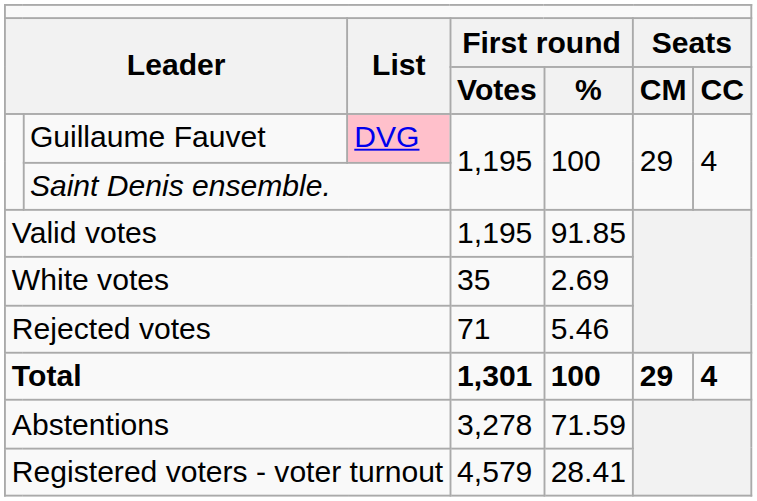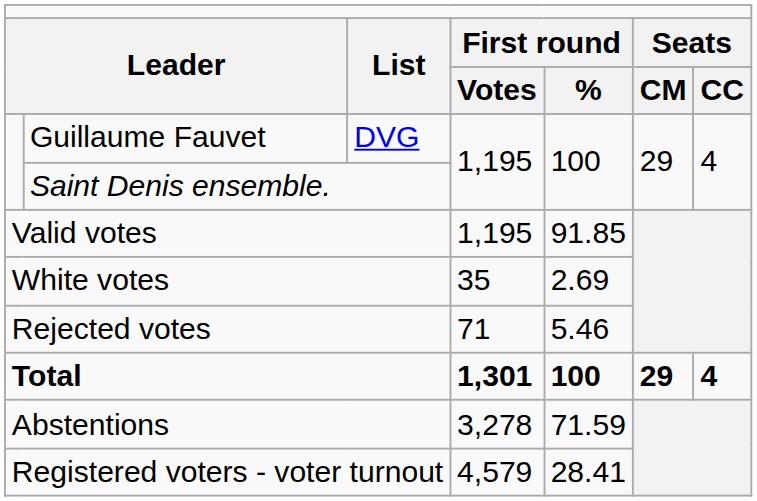(387, 137) pink background -> (387, 137) no background
